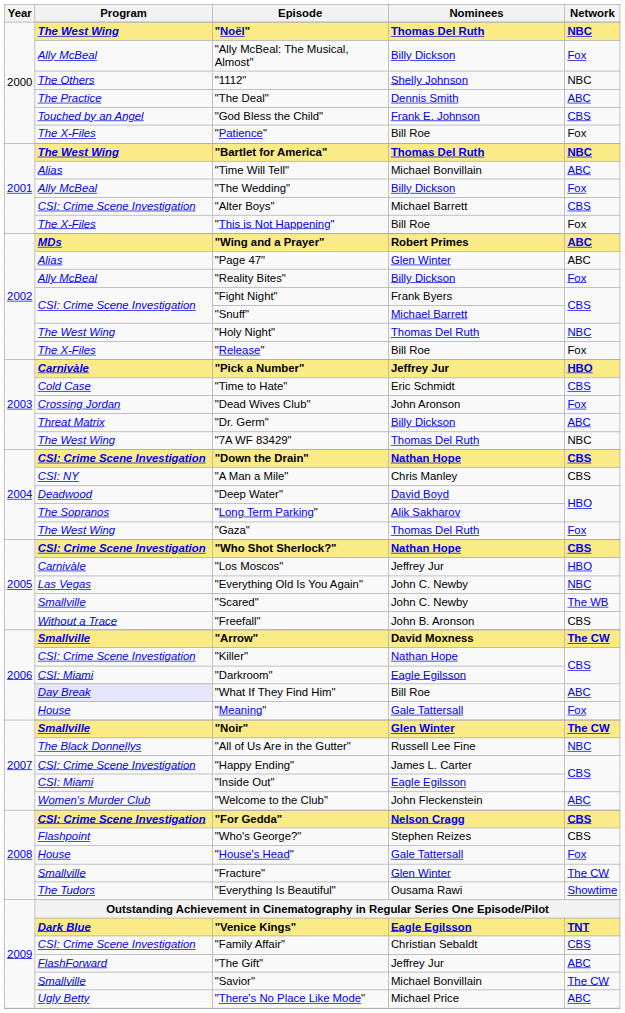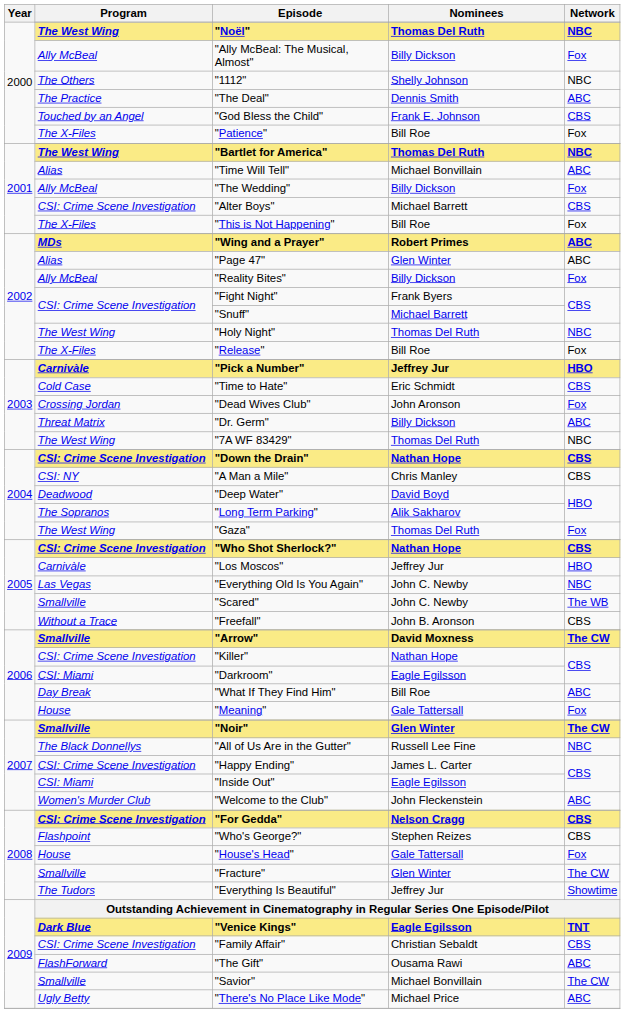(64, 692) lavender background -> (64, 692) no background
(427, 891) Ousama Rawi -> (417, 891) Jeffrey Jur
(417, 963) Jeffrey Jur -> (427, 963) Ousama Rawi
